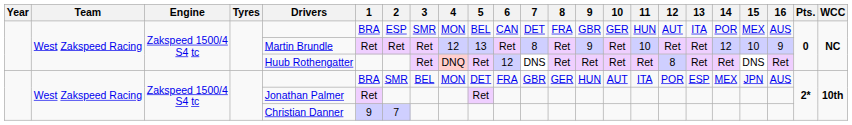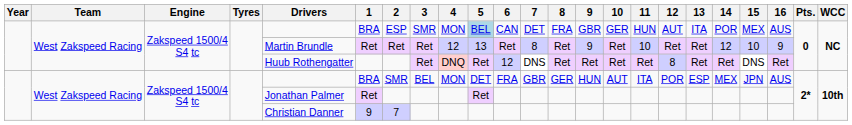(481, 29) no background -> (481, 29) lightblue background
